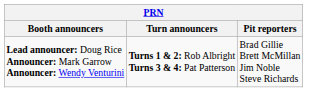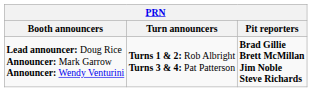(270, 62) normal -> (272, 62) bold
